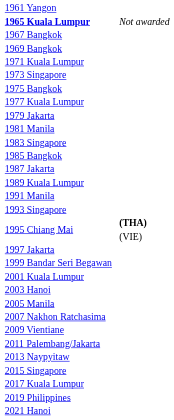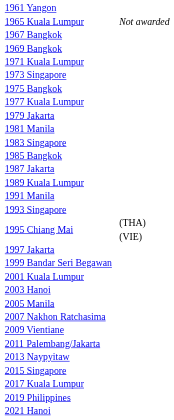(47, 21) bold -> (44, 21) normal
(133, 223) bold -> (132, 223) normal
